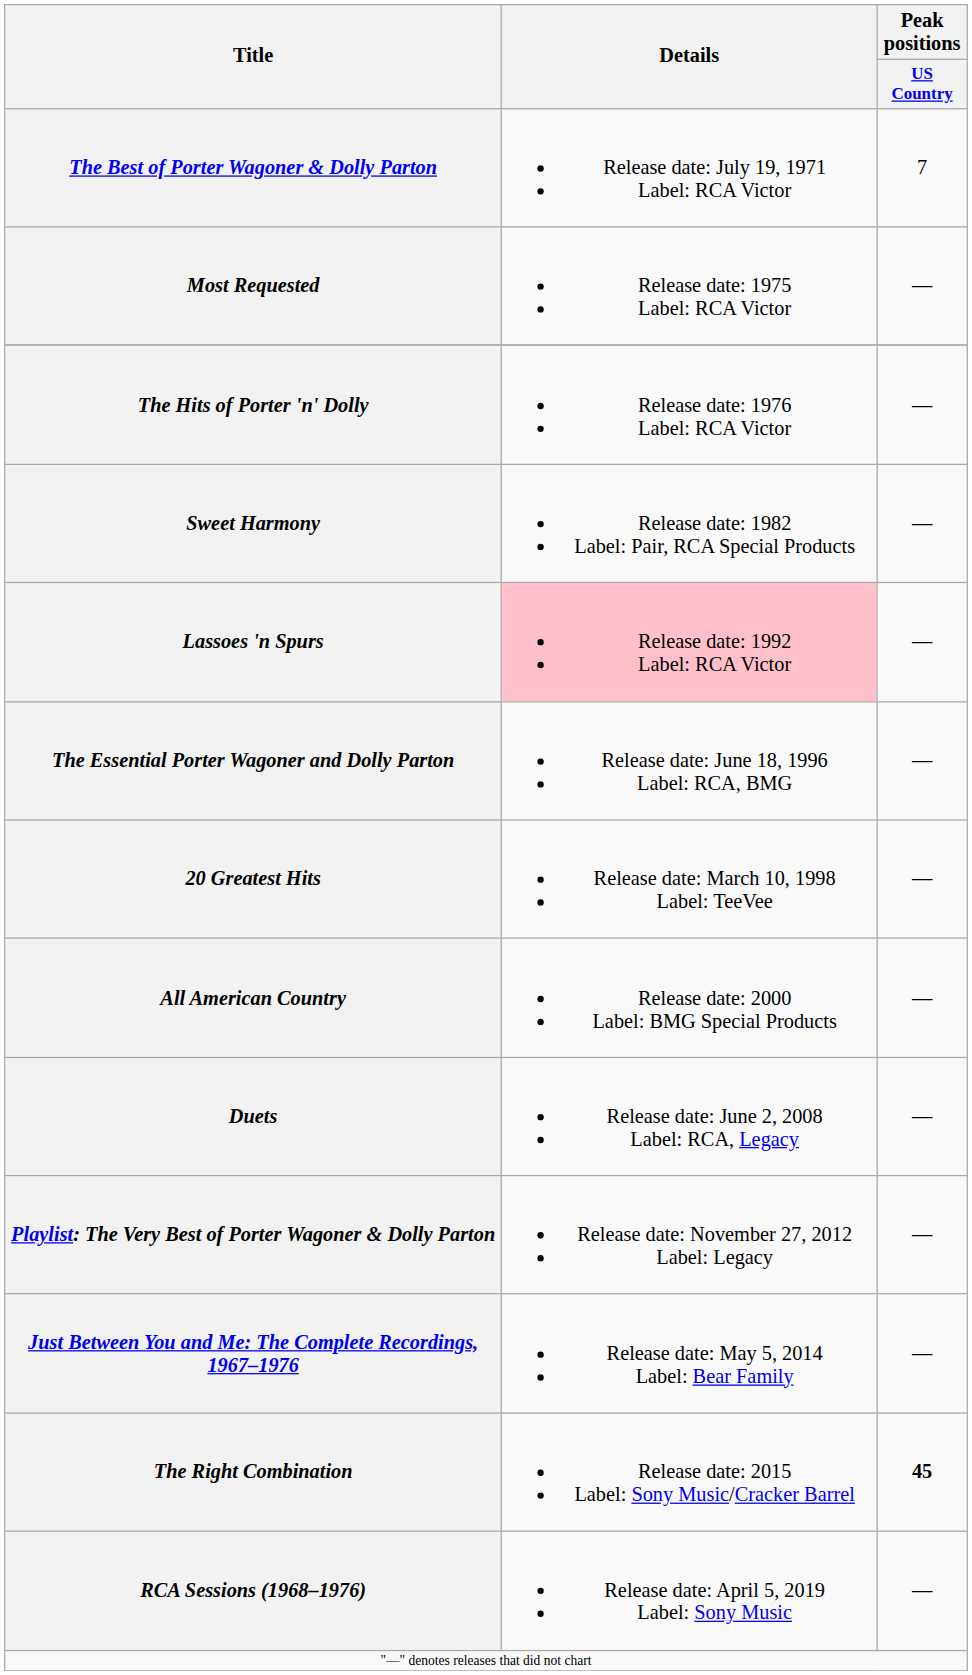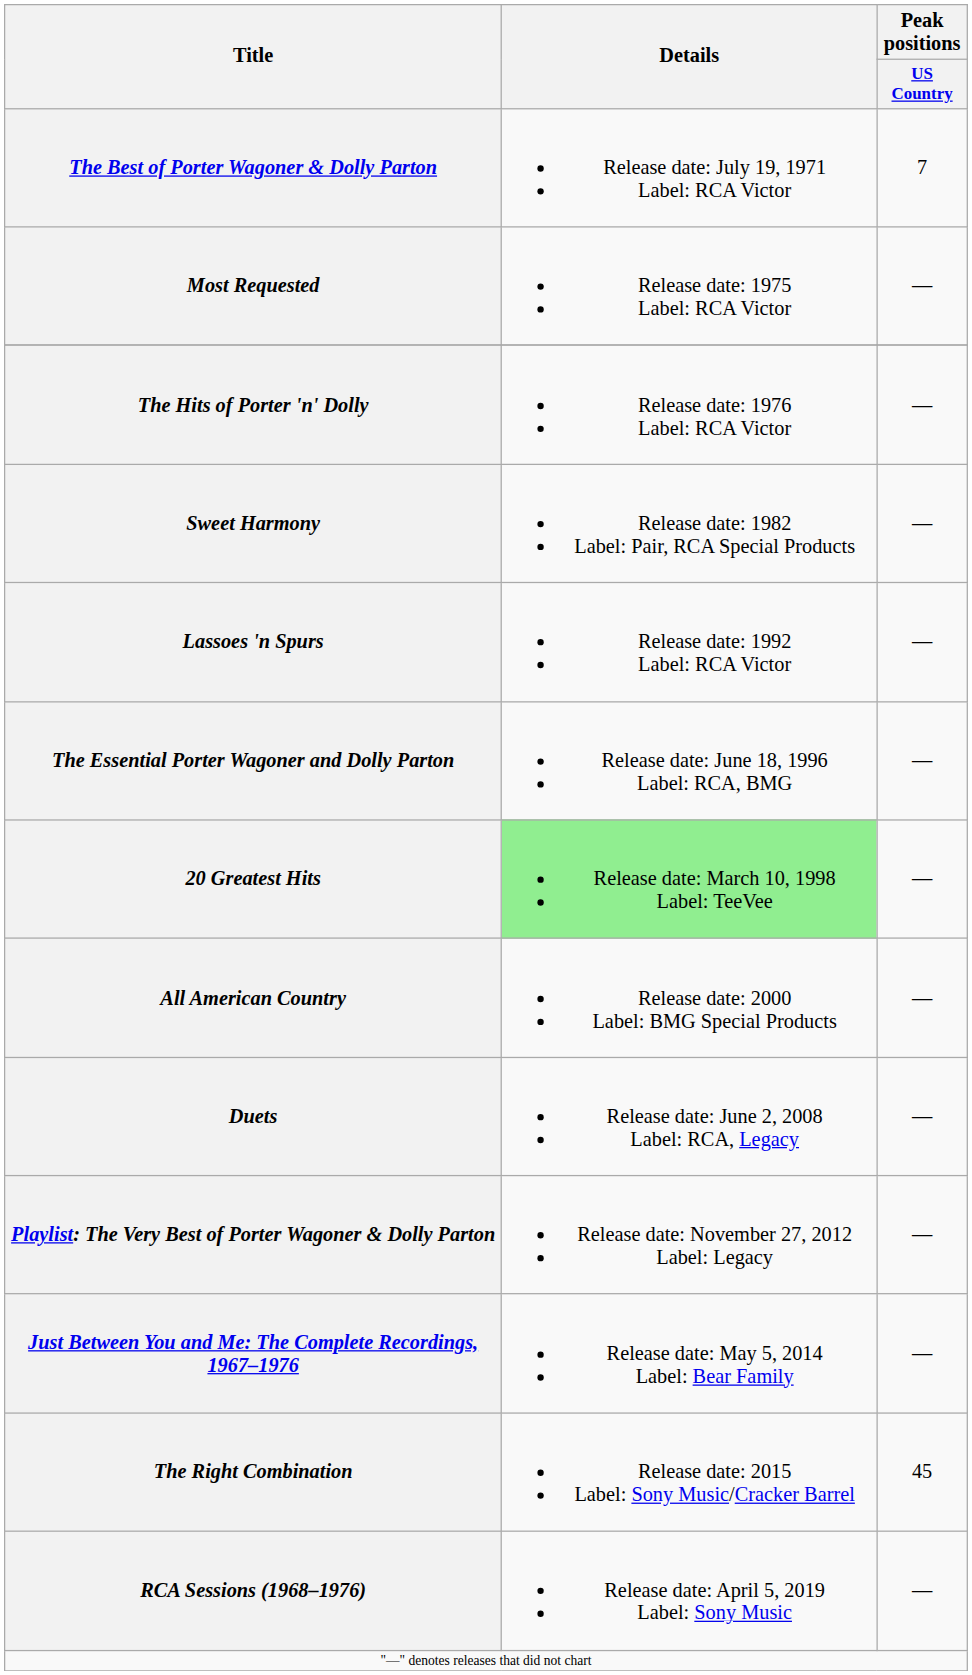(689, 653) pink background -> (689, 653) no background
(689, 891) no background -> (689, 891) lightgreen background
(922, 1471) bold -> (922, 1471) normal
